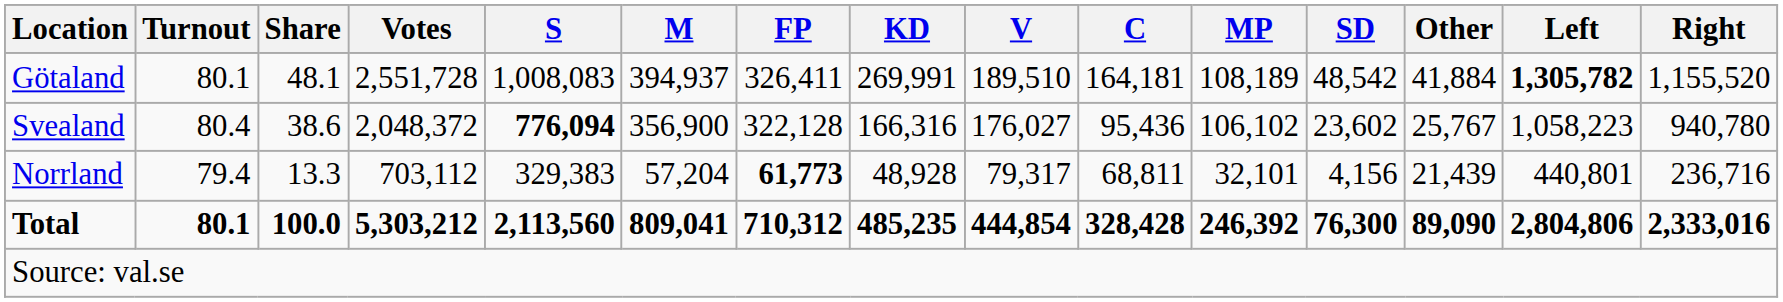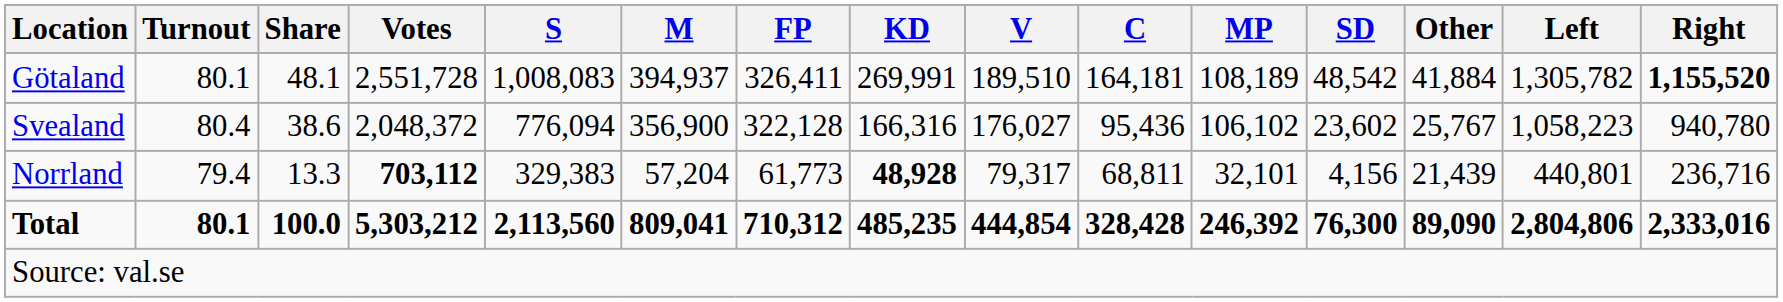(1572, 77) bold -> (1572, 77) normal
(1709, 77) normal -> (1709, 77) bold
(565, 126) bold -> (565, 126) normal
(429, 175) normal -> (429, 175) bold
(801, 175) bold -> (801, 175) normal
(915, 175) normal -> (915, 175) bold
